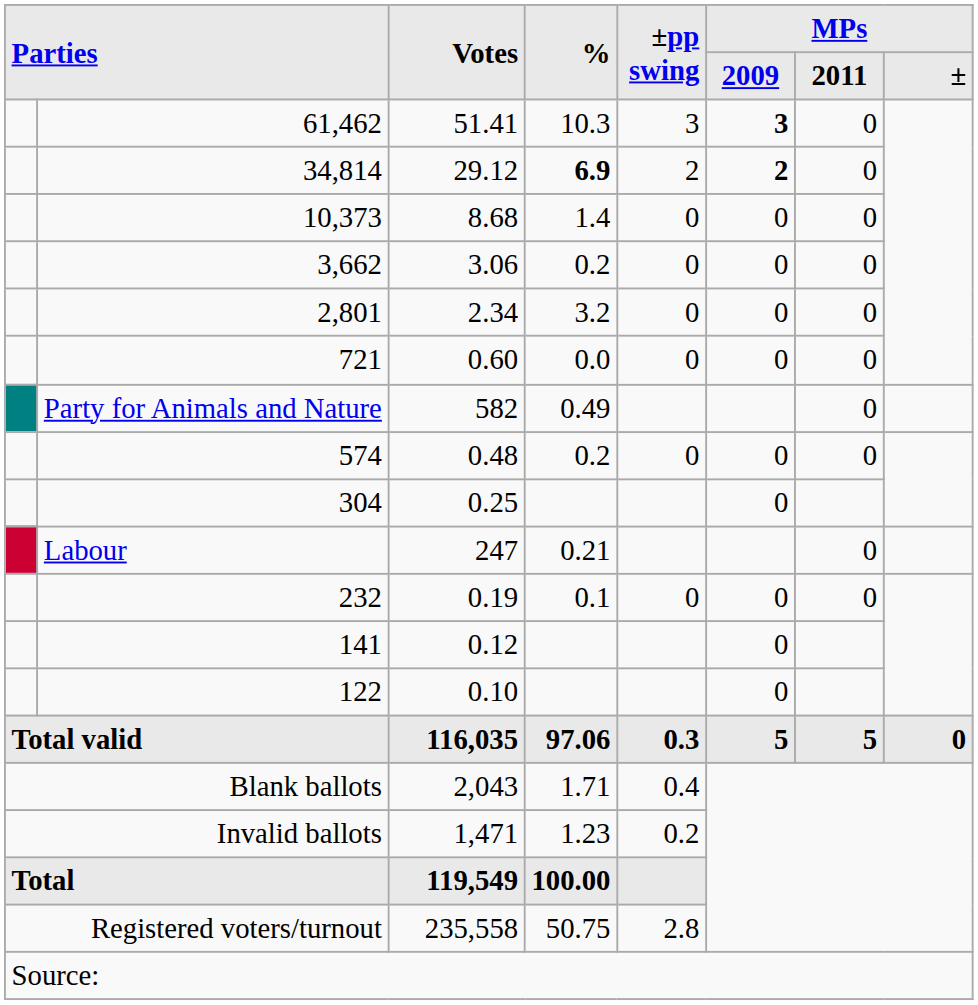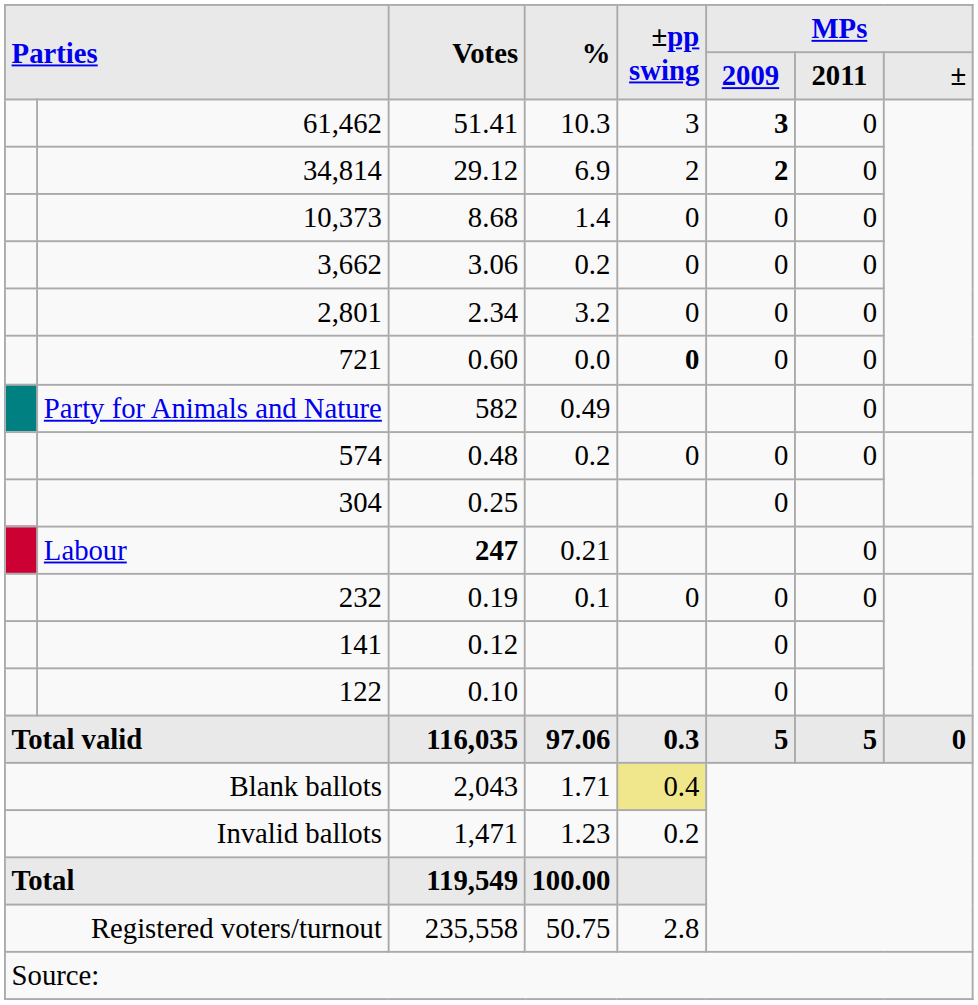(592, 170) bold -> (592, 170) normal
(692, 359) normal -> (692, 359) bold
(497, 549) normal -> (497, 549) bold
(681, 786) no background -> (681, 786) khaki background
